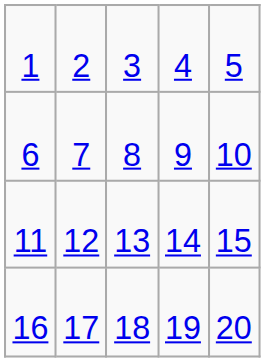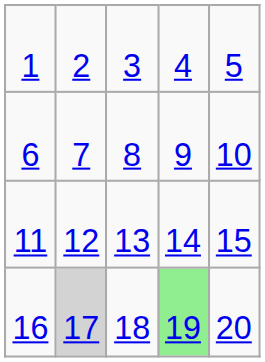(81, 329) no background -> (81, 329) lightgrey background
(183, 329) no background -> (183, 329) lightgreen background
